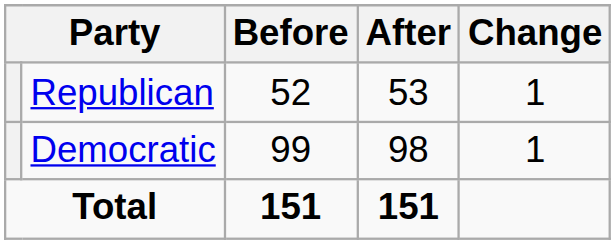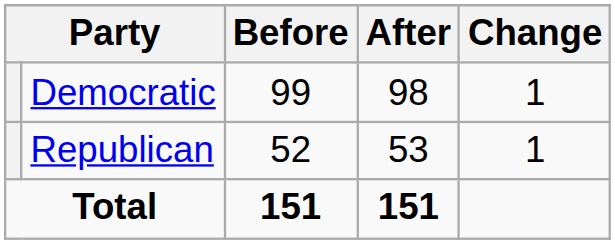rows swapped: (123, 149) <-> (122, 91)
